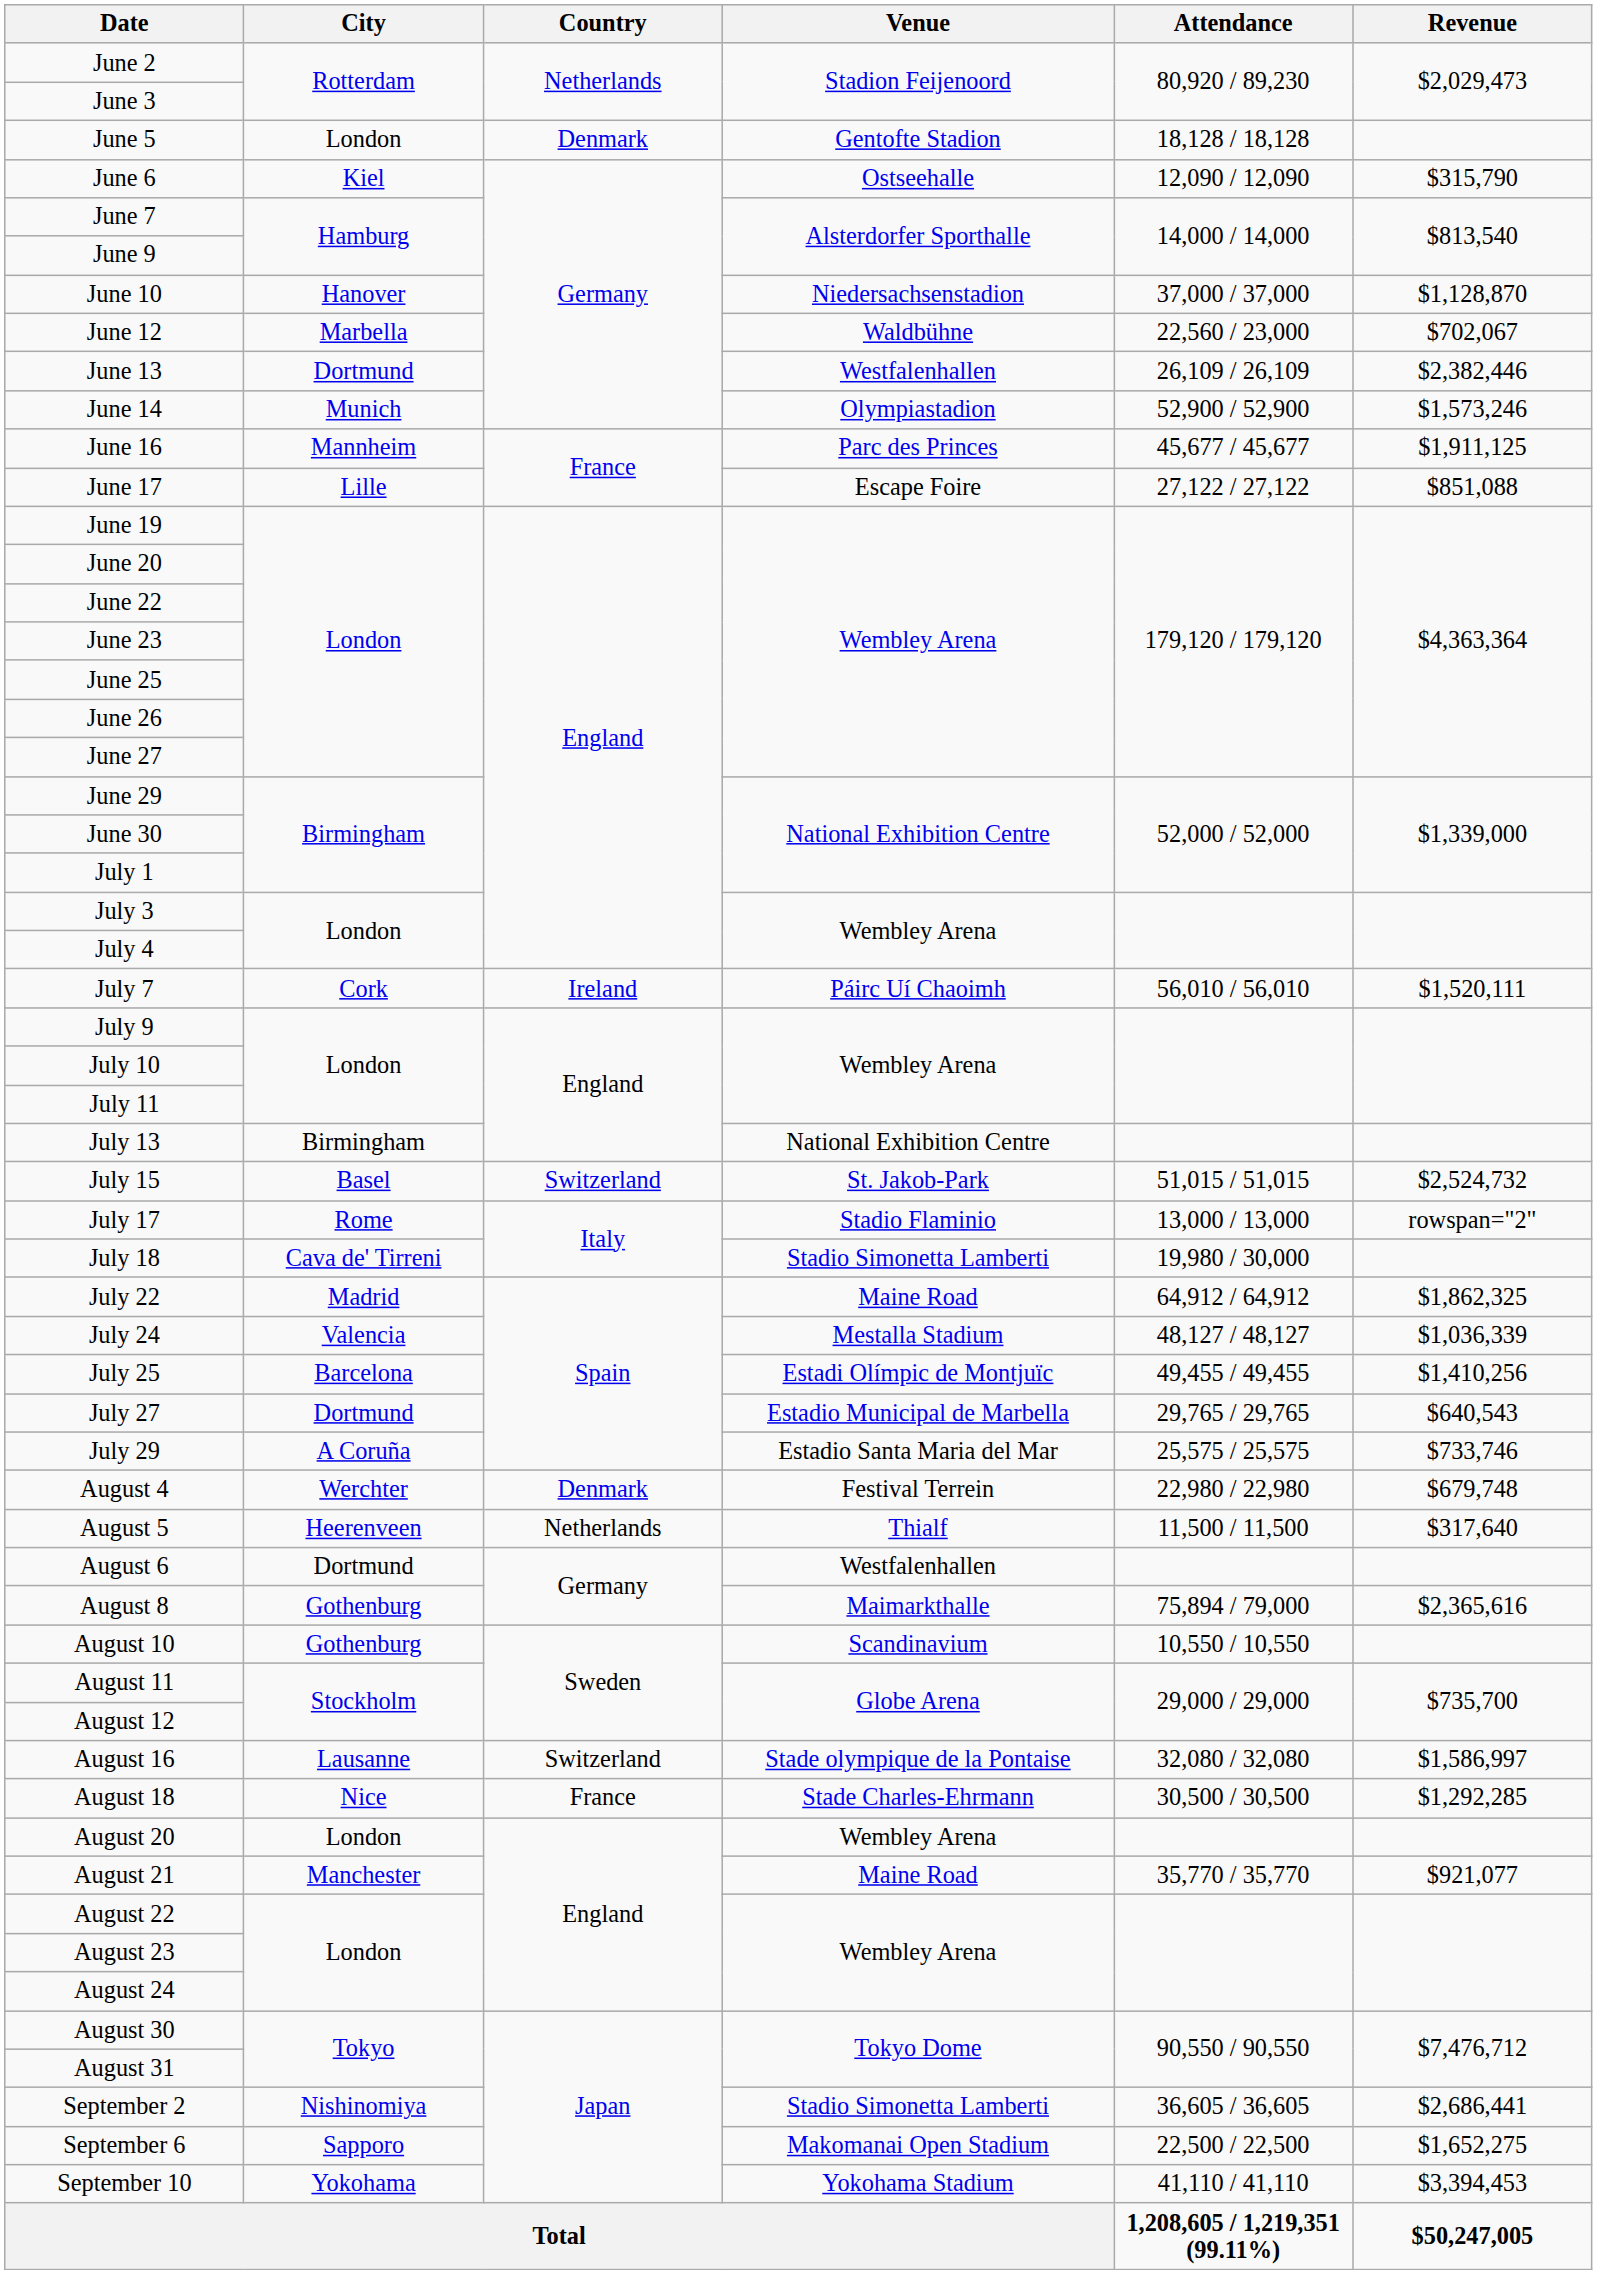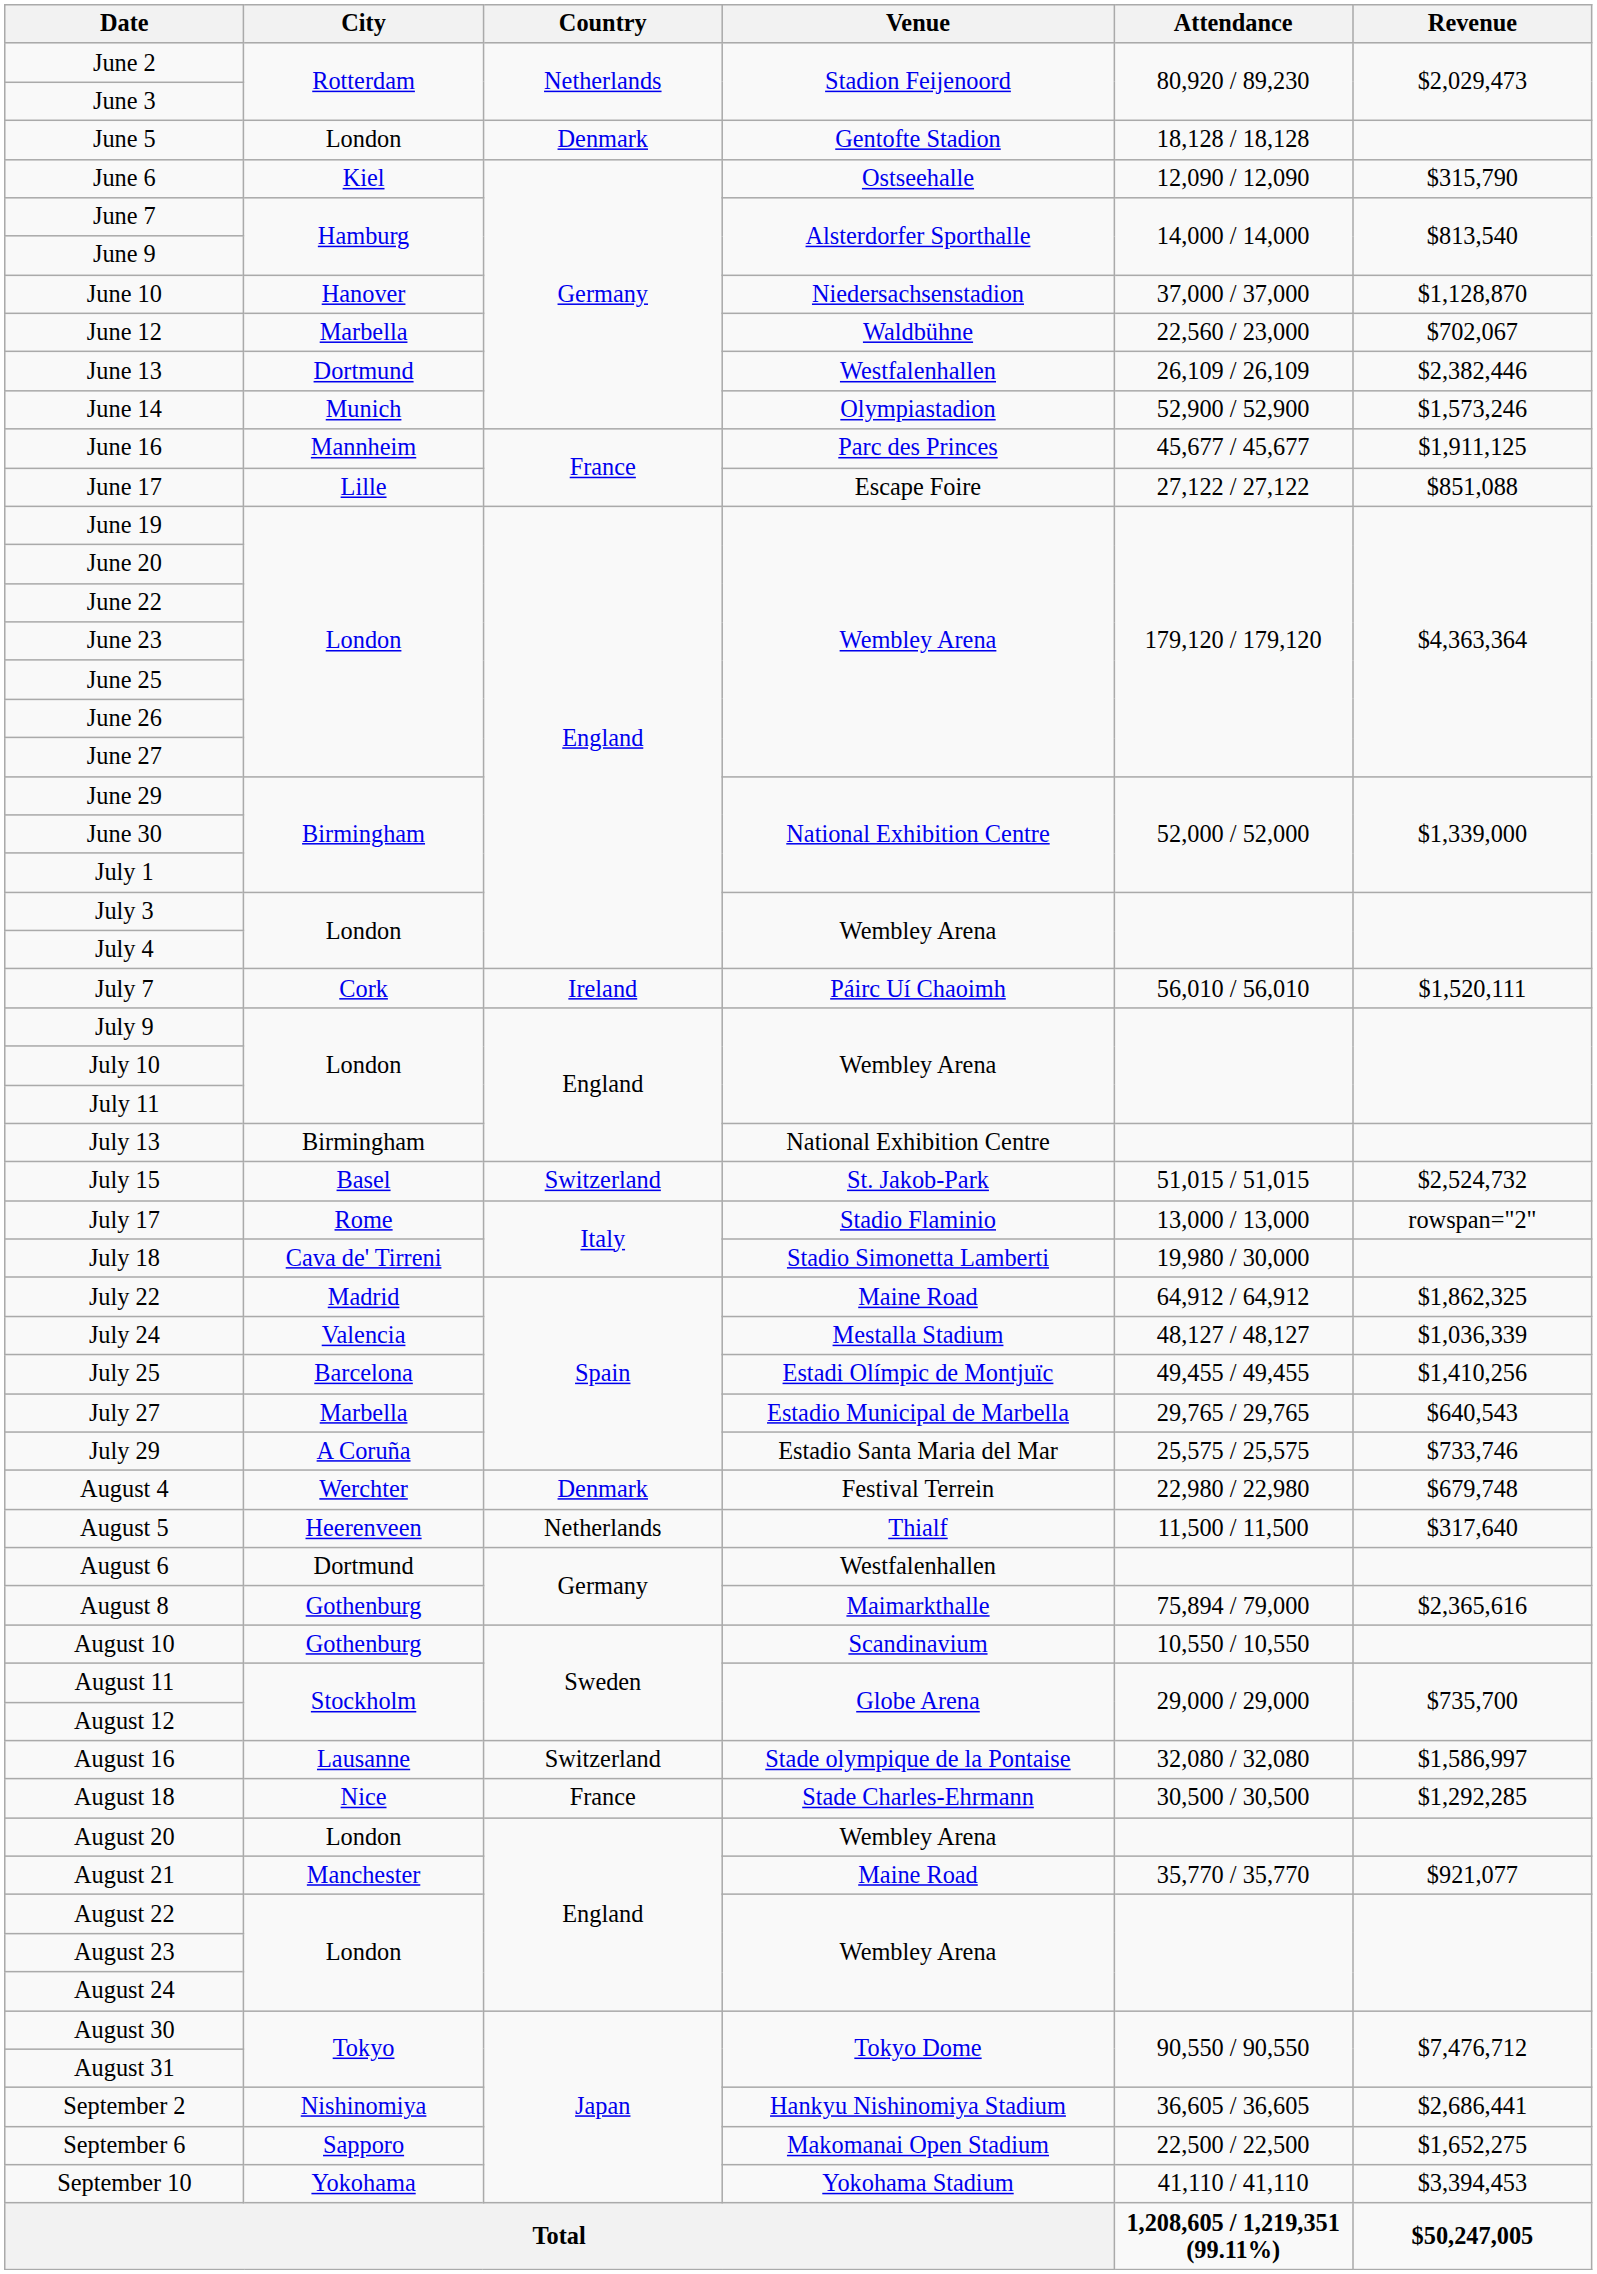(364, 1412) Dortmund -> (364, 1412) Marbella
(918, 2106) Stadio Simonetta Lamberti -> (918, 2106) Hankyu Nishinomiya Stadium
